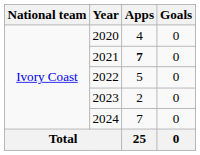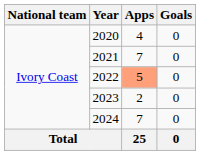(139, 56) bold -> (139, 56) normal
(139, 77) no background -> (139, 77) lightsalmon background
